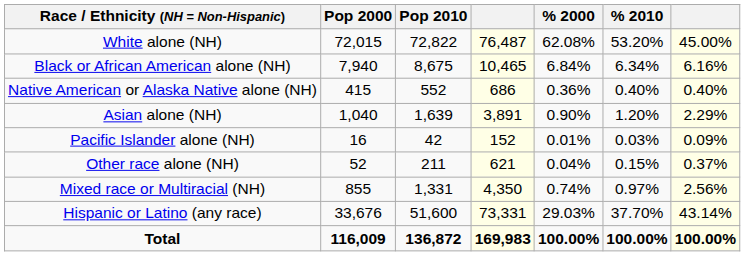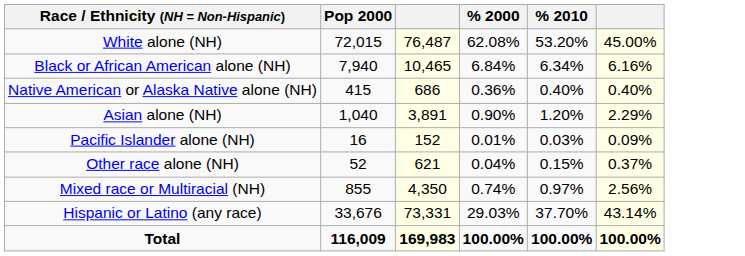- column: (433, 16)
